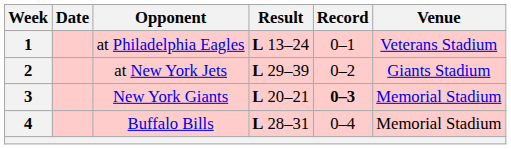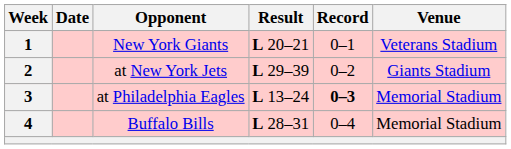(171, 44) at Philadelphia Eagles -> (171, 44) New York Giants
(281, 44) L 13–24 -> (281, 44) L 20–21
(171, 96) New York Giants -> (171, 96) at Philadelphia Eagles
(281, 96) L 20–21 -> (281, 96) L 13–24
